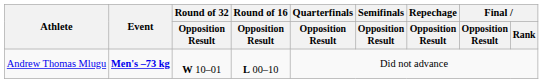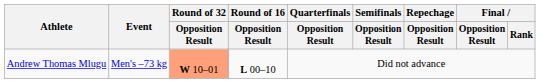(140, 64) bold -> (139, 64) normal
(202, 70) no background -> (199, 70) lightsalmon background
